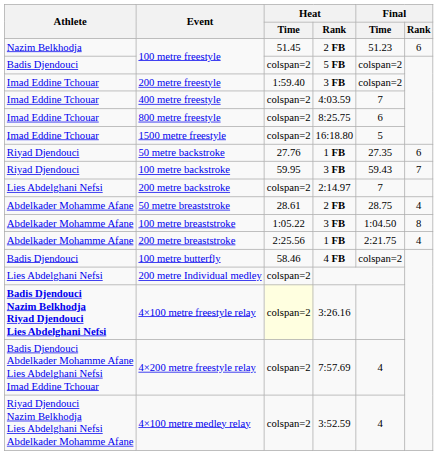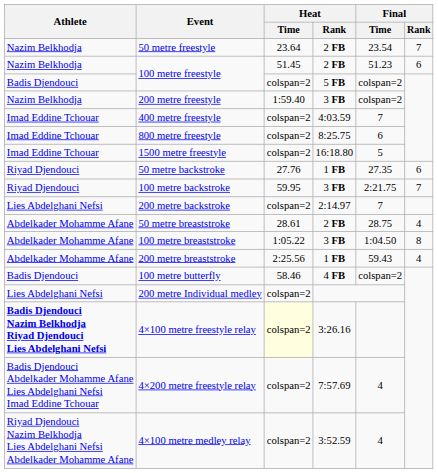+ row: (177, 47)
(53, 83) Imad Eddine Tchouar -> (44, 100) Nazim Belkhodja
(380, 170) 59.43 -> (380, 188) 2:21.75
(380, 241) 2:21.75 -> (380, 258) 59.43
